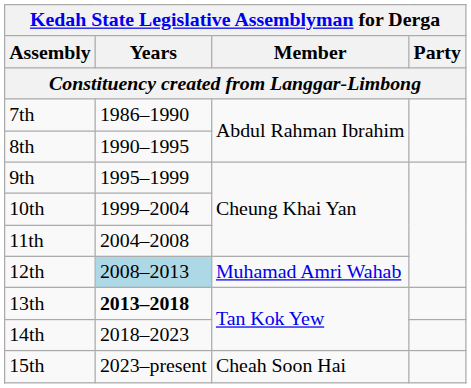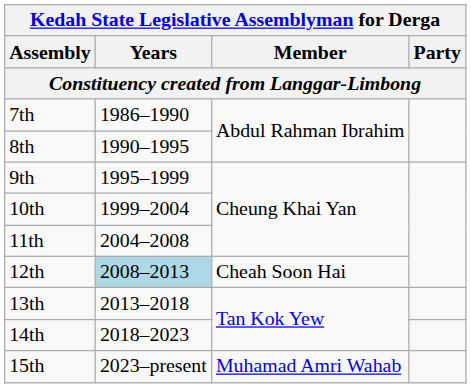(309, 271) Muhamad Amri Wahab -> (281, 271) Cheah Soon Hai
(145, 303) bold -> (145, 303) normal
(281, 366) Cheah Soon Hai -> (309, 366) Muhamad Amri Wahab
